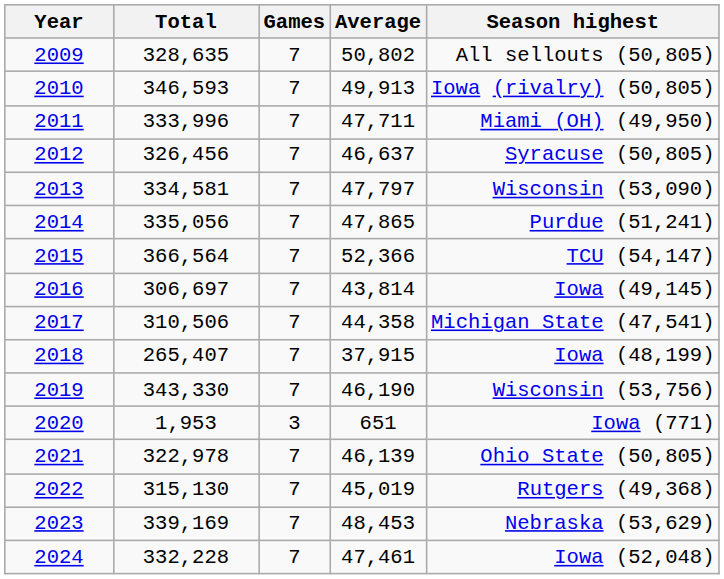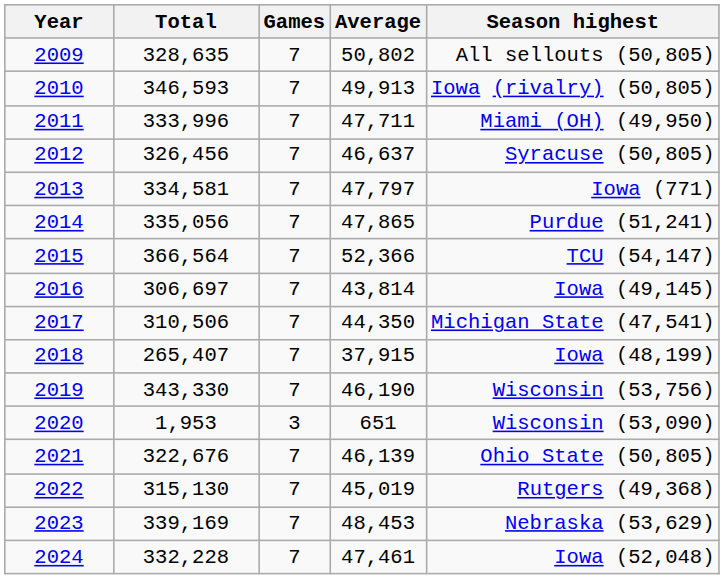(604, 189) Wisconsin (53,090) -> (653, 189) Iowa (771)
(378, 323) 44,358 -> (378, 323) 44,350
(653, 423) Iowa (771) -> (604, 423) Wisconsin (53,090)
(186, 457) 322,978 -> (186, 457) 322,676
